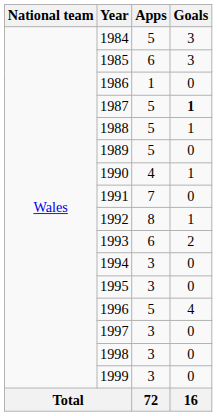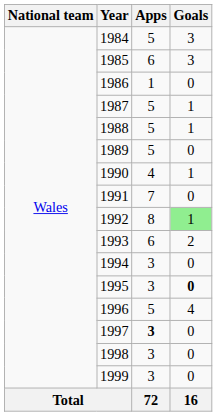(191, 106) bold -> (191, 106) normal
(191, 219) no background -> (191, 219) lightgreen background
(191, 286) normal -> (191, 286) bold
(151, 331) normal -> (151, 331) bold
